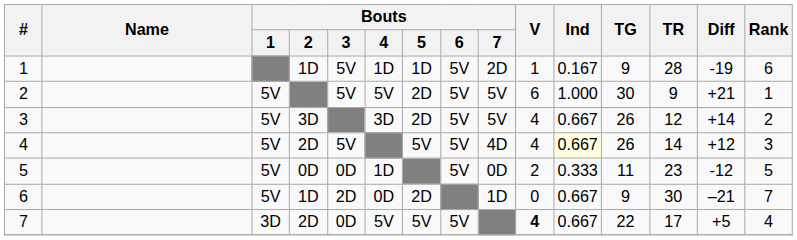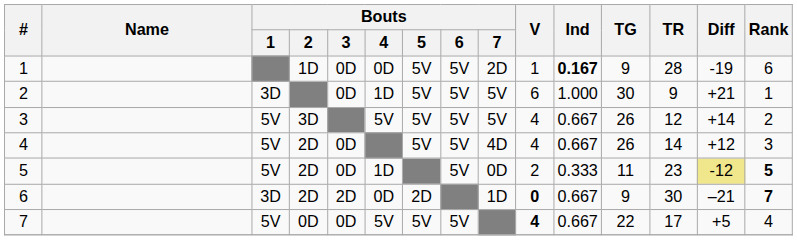(346, 68) 5V -> (346, 68) 0D
(384, 68) 1D -> (384, 68) 0D
(422, 68) 1D -> (422, 68) 5V
(578, 68) normal -> (578, 68) bold
(271, 94) 5V -> (271, 94) 3D
(346, 94) 5V -> (346, 94) 0D
(384, 94) 5V -> (384, 94) 1D
(422, 94) 2D -> (422, 94) 5V
(384, 119) 3D -> (384, 119) 5V
(422, 119) 2D -> (422, 119) 5V
(346, 145) 5V -> (346, 145) 0D
(578, 145) lightyellow background -> (578, 145) no background
(308, 171) 0D -> (308, 171) 2D
(721, 171) no background -> (721, 171) khaki background
(769, 171) normal -> (769, 171) bold
(271, 196) 5V -> (271, 196) 3D
(308, 196) 1D -> (308, 196) 2D
(535, 196) normal -> (535, 196) bold
(769, 196) normal -> (769, 196) bold
(271, 222) 3D -> (271, 222) 5V
(308, 222) 2D -> (308, 222) 0D
